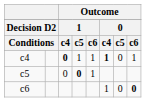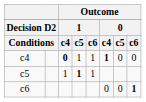(134, 58) 1 -> (134, 58) 0
(65, 74) 0 -> (65, 74) 1
(79, 74) 0 -> (79, 74) 1
(106, 89) 1 -> (106, 89) 0
(134, 89) 0 -> (134, 89) 1
